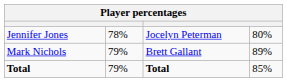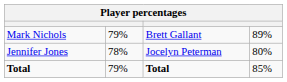rows swapped: (37, 34) <-> (36, 51)
